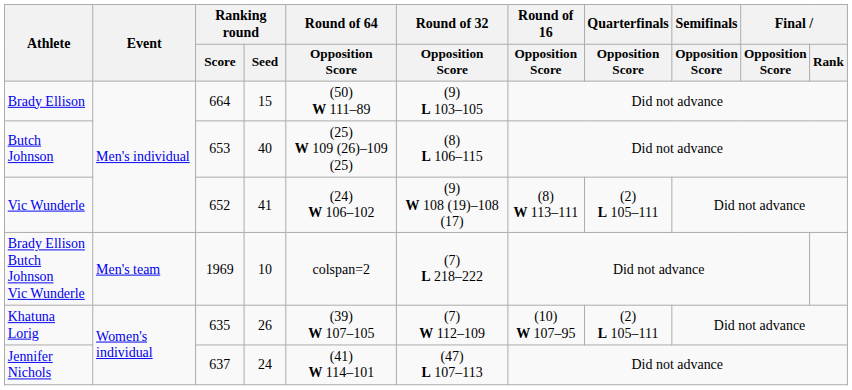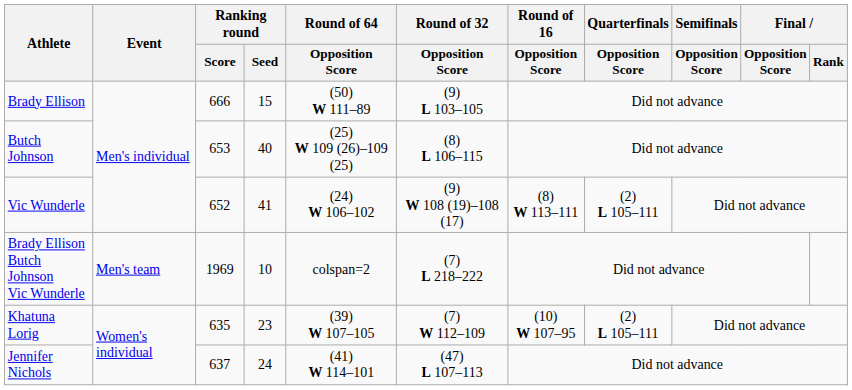(220, 101) 664 -> (220, 101) 666
(265, 325) 26 -> (265, 325) 23
